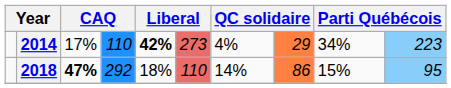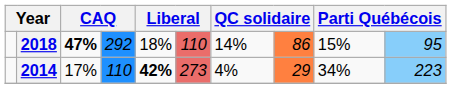rows swapped: (39, 70) <-> (39, 44)
